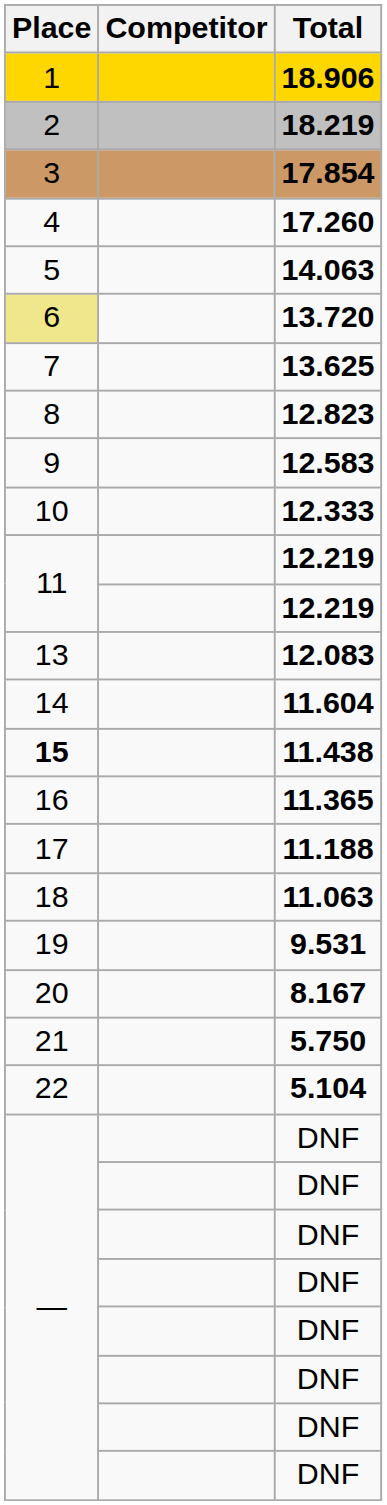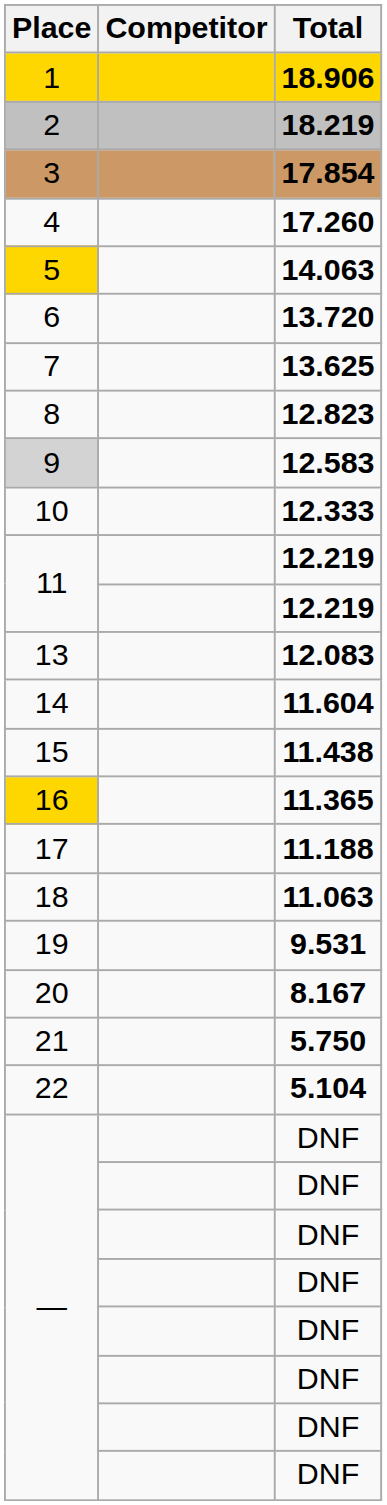(52, 269) no background -> (52, 269) gold background
(52, 317) khaki background -> (52, 317) no background
(52, 462) no background -> (52, 462) lightgrey background
(52, 751) bold -> (52, 751) normal
(52, 800) no background -> (52, 800) gold background
